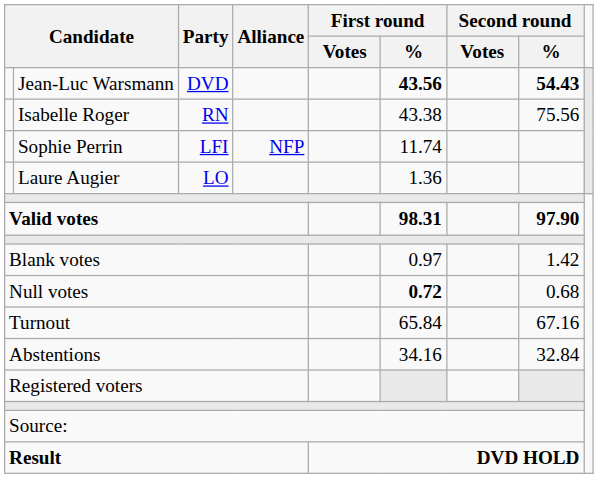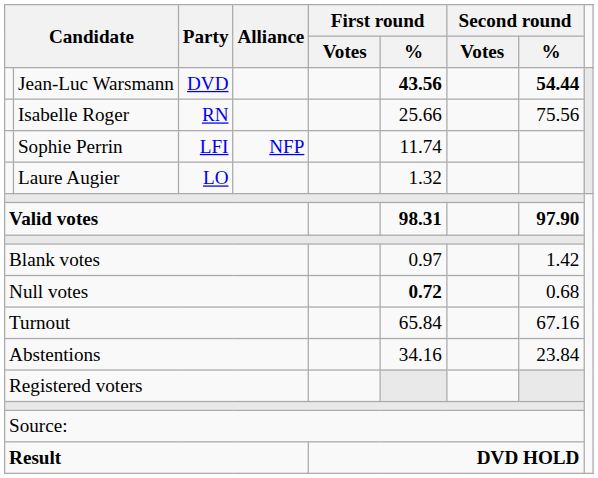(558, 83) 54.43 -> (558, 83) 54.44
(420, 115) 43.38 -> (420, 115) 25.66
(425, 178) 1.36 -> (425, 178) 1.32
(558, 354) 32.84 -> (558, 354) 23.84
